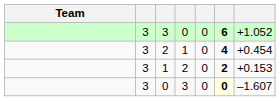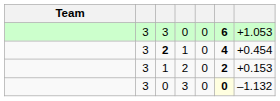(255, 31) +1.052 -> (255, 31) +1.053
(165, 50) normal -> (165, 50) bold
(255, 86) –1.607 -> (255, 86) –1.132
